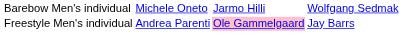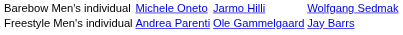(259, 23) pink background -> (259, 23) no background
